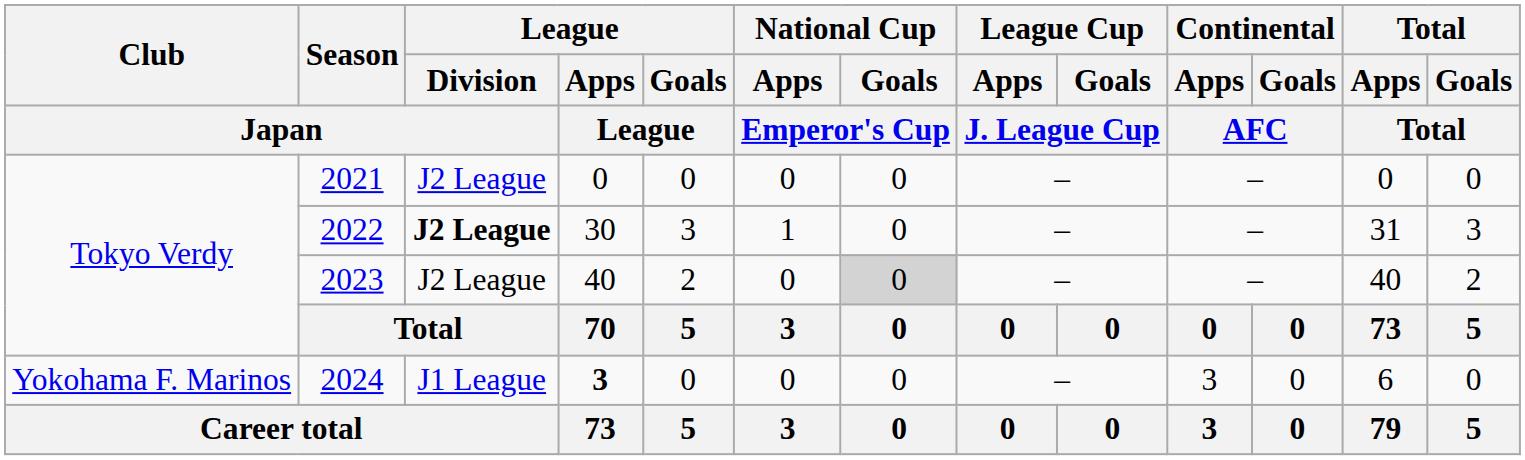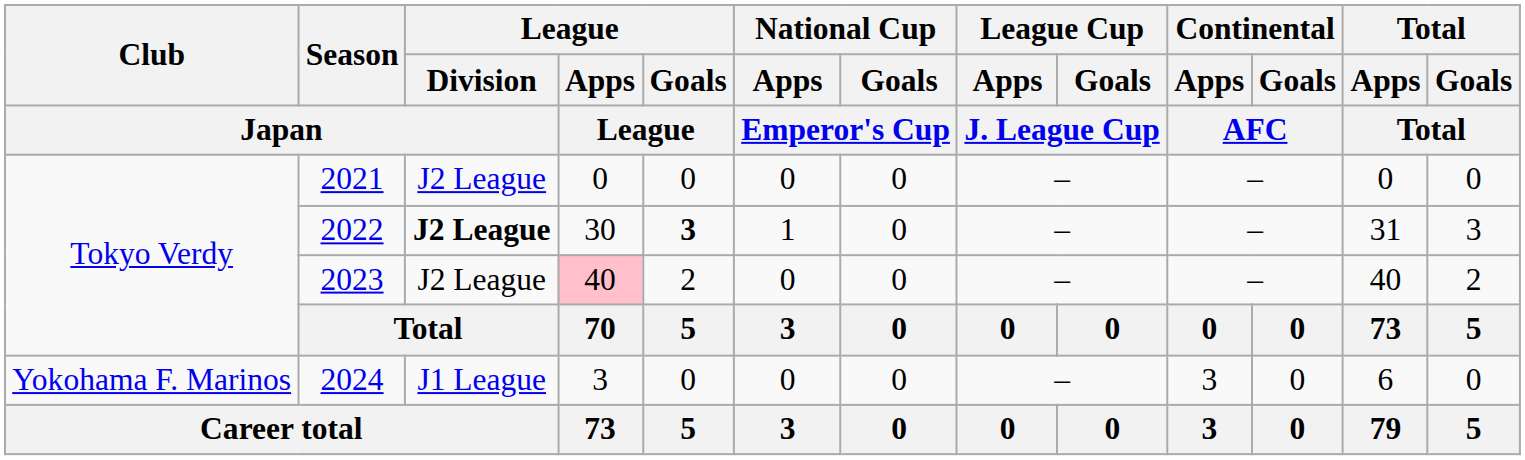(688, 229) normal -> (688, 229) bold
(600, 279) no background -> (600, 279) pink background
(899, 279) lightgrey background -> (899, 279) no background
(600, 379) bold -> (600, 379) normal
